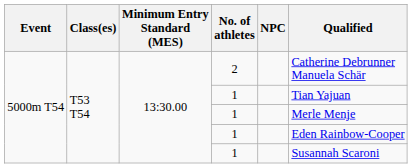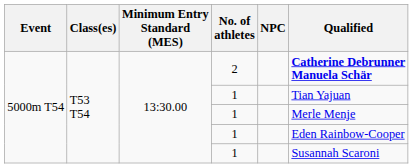(343, 68) normal -> (348, 68) bold
